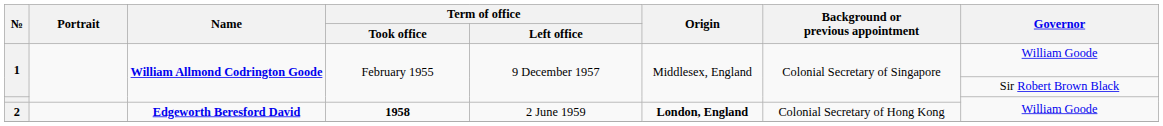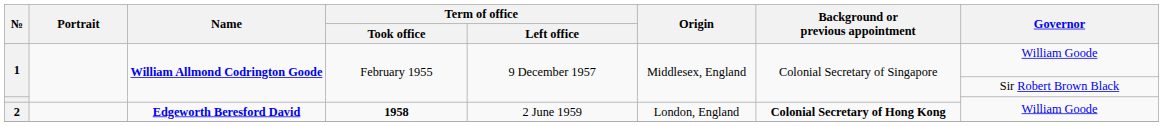(702, 111) bold -> (696, 111) normal
(862, 111) normal -> (858, 111) bold
